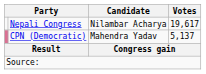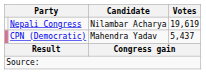(185, 24) 19,617 -> (185, 24) 19,619
(182, 37) 5,137 -> (182, 37) 5,437
